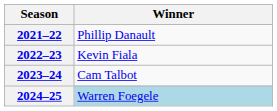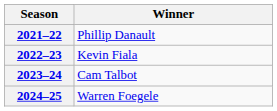(118, 95) lightblue background -> (118, 95) no background
